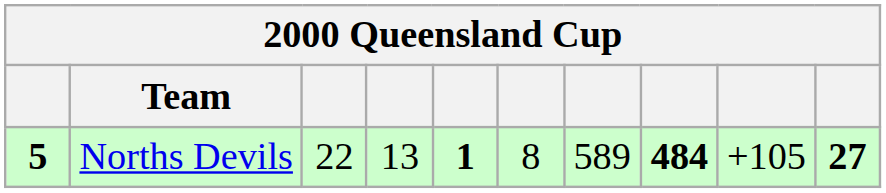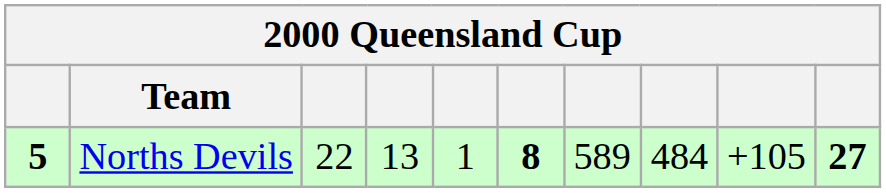(465, 156) bold -> (465, 156) normal
(531, 156) normal -> (531, 156) bold
(680, 156) bold -> (680, 156) normal
